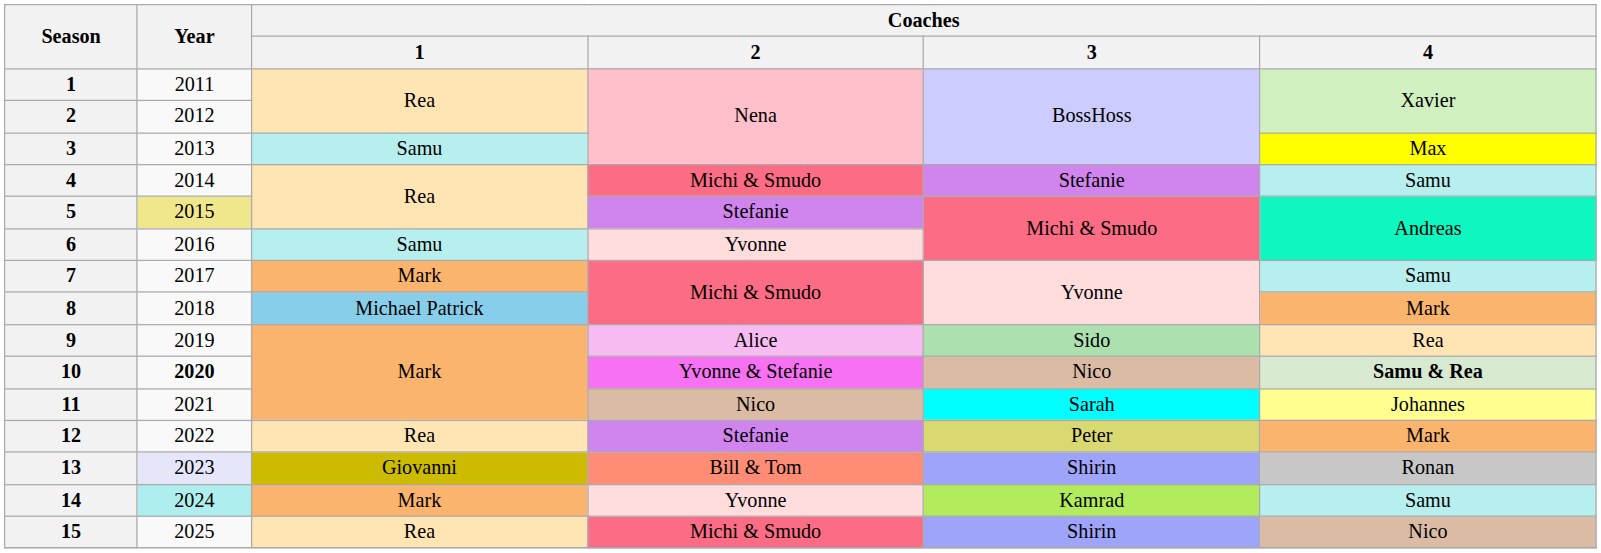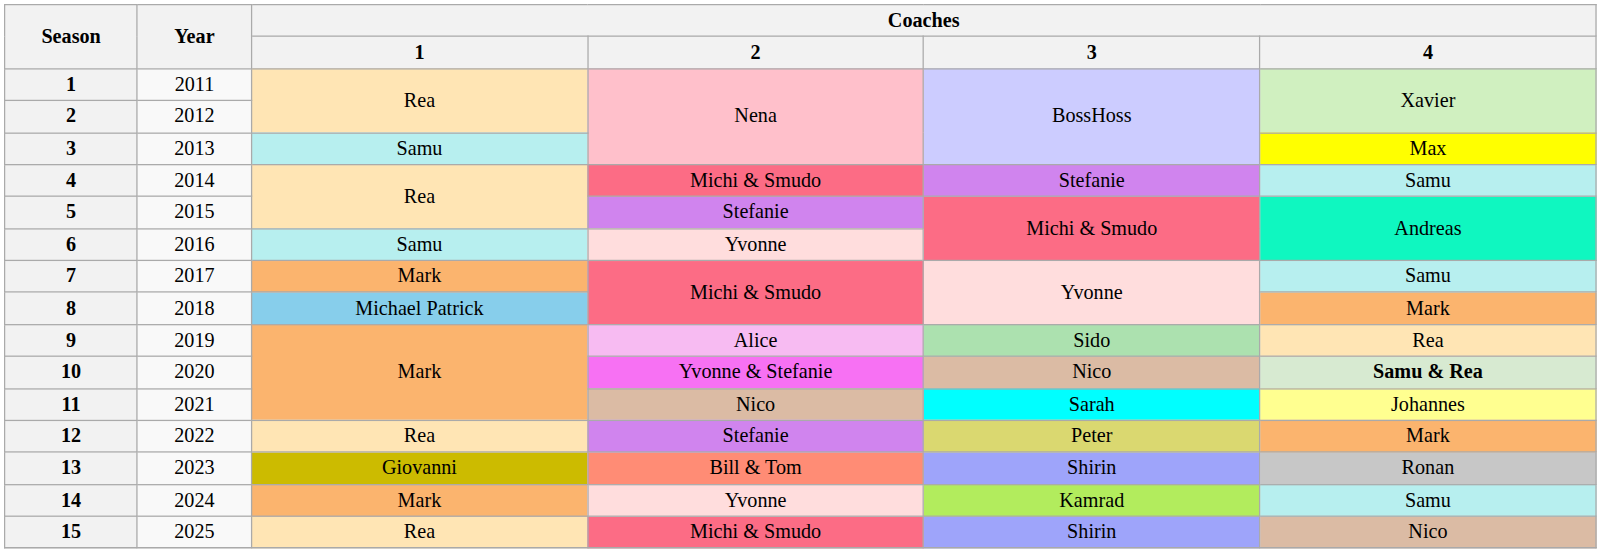(194, 212) khaki background -> (194, 212) no background
(194, 372) bold -> (194, 372) normal
(194, 468) lavender background -> (194, 468) no background
(194, 500) paleturquoise background -> (194, 500) no background
